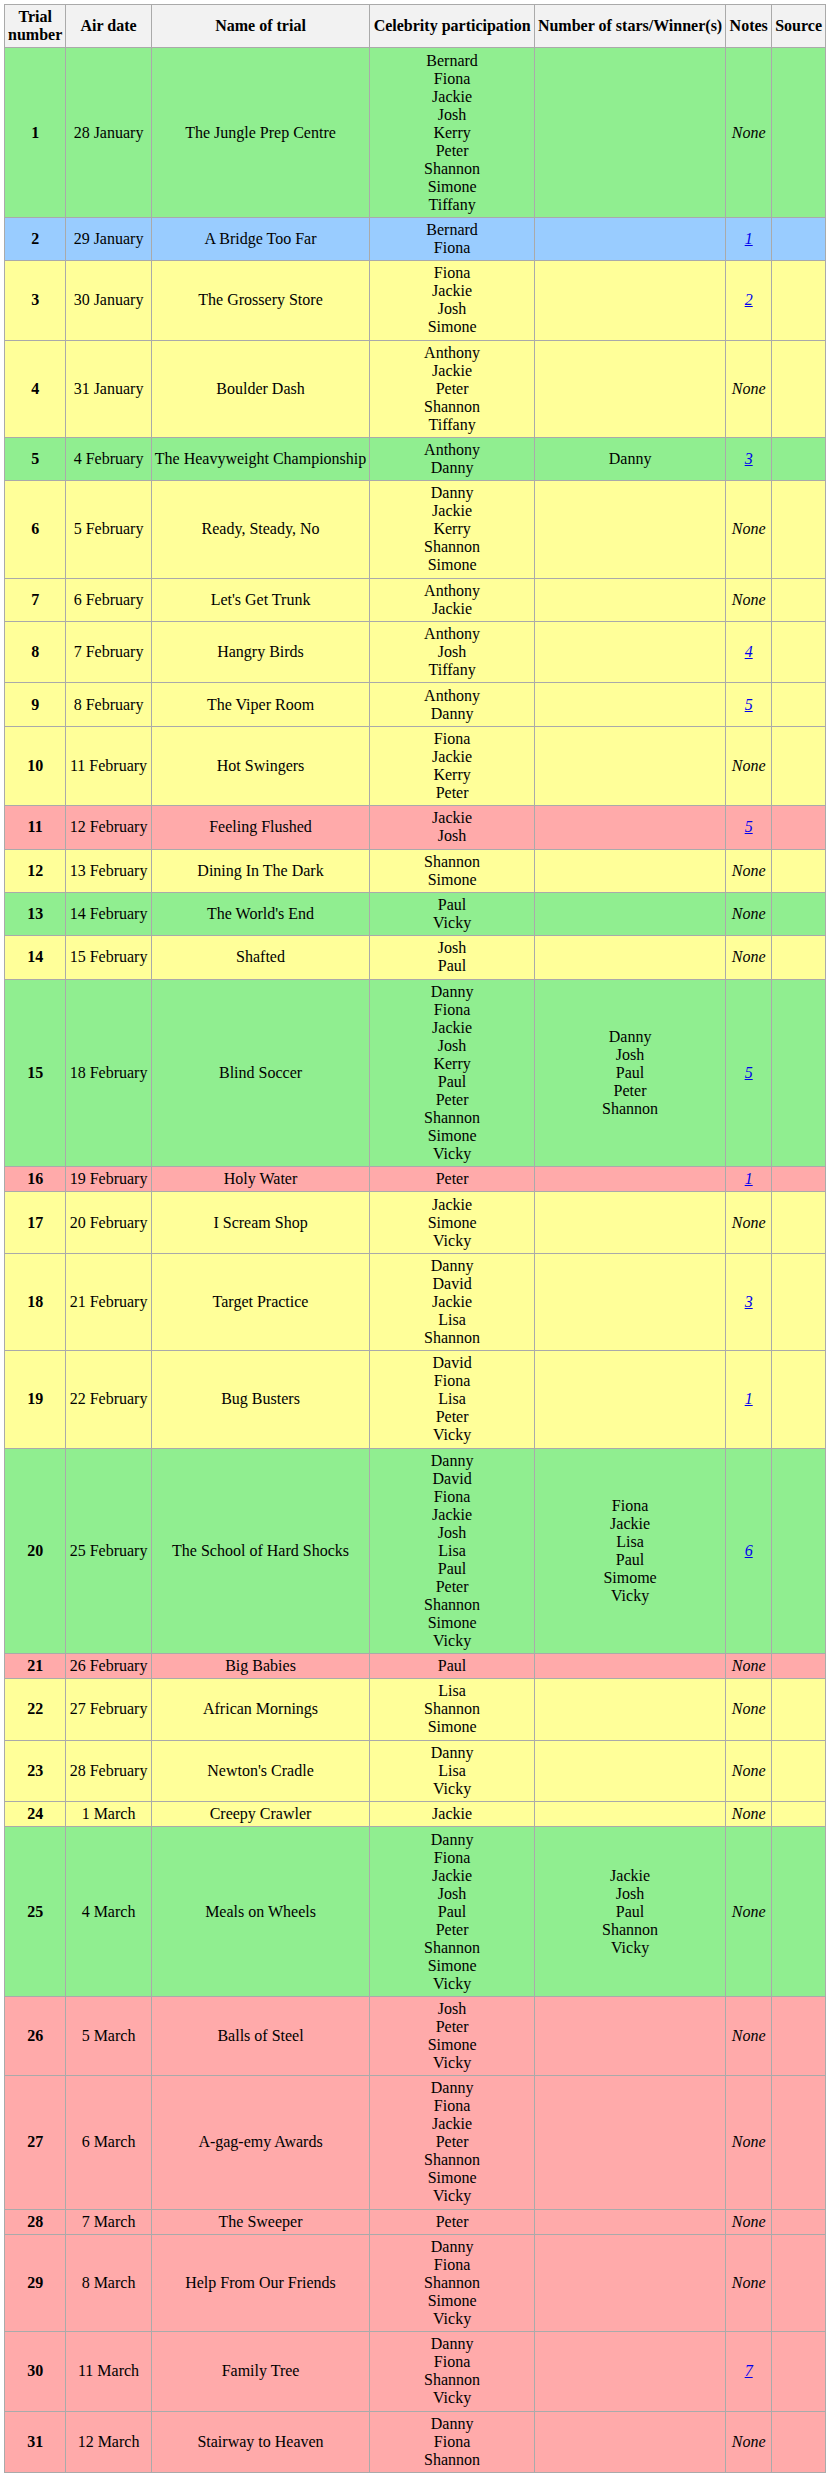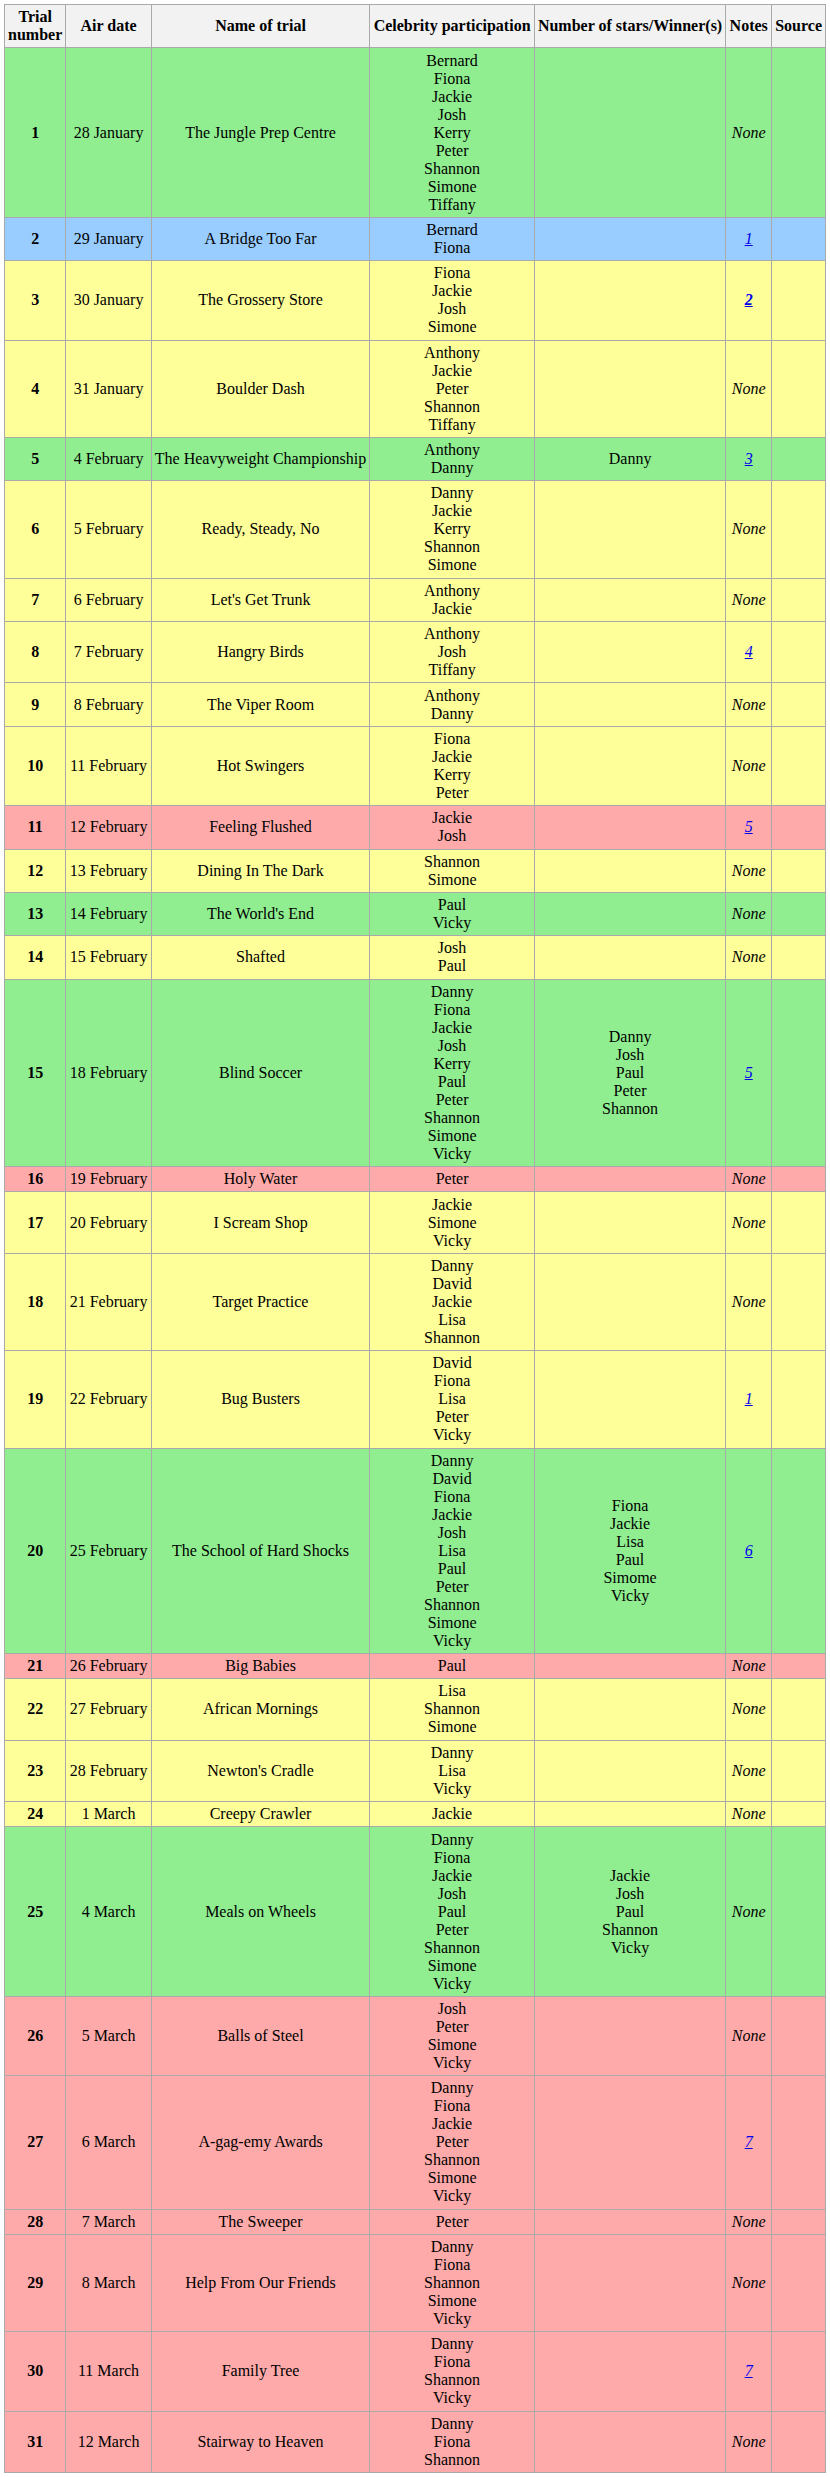(749, 300) normal -> (749, 300) bold
(749, 704) 5 -> (749, 704) None
(749, 1179) 1 -> (749, 1179) None
(749, 1301) 3 -> (749, 1301) None
(749, 2142) None -> (749, 2142) 7
